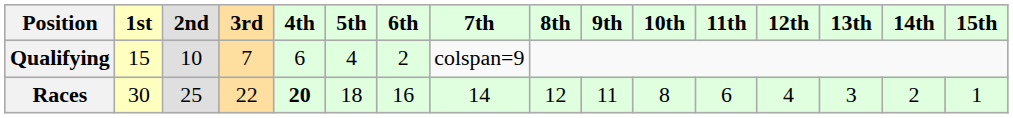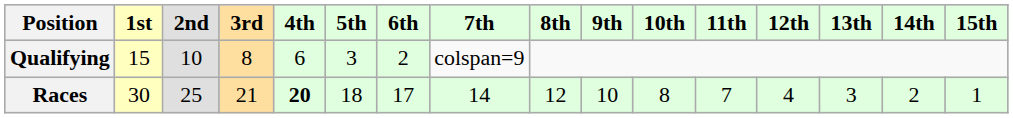(247, 58) 7 -> (247, 58) 8
(351, 58) 4 -> (351, 58) 3
(247, 94) 22 -> (247, 94) 21
(403, 94) 16 -> (403, 94) 17
(607, 94) 11 -> (607, 94) 10
(726, 94) 6 -> (726, 94) 7
